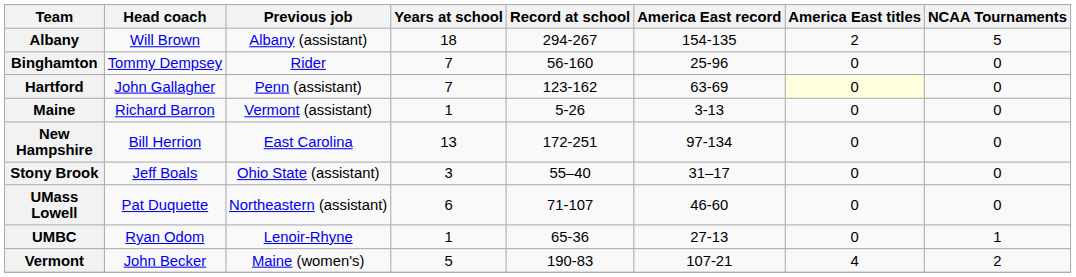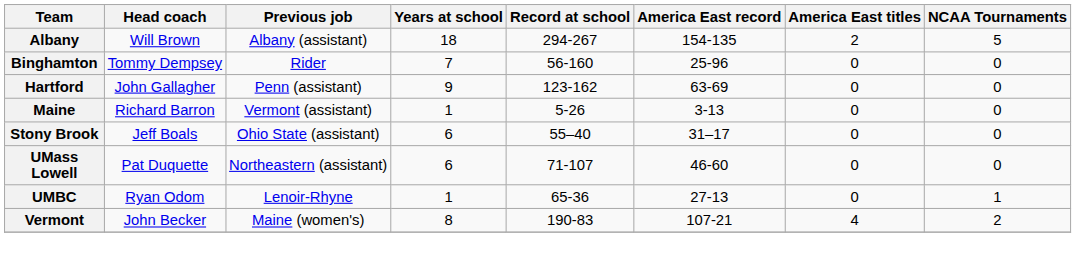(449, 87) 7 -> (449, 87) 9
(855, 87) lightyellow background -> (855, 87) no background
- row: (54, 142)
(449, 174) 3 -> (449, 134) 6
(449, 260) 5 -> (449, 221) 8
